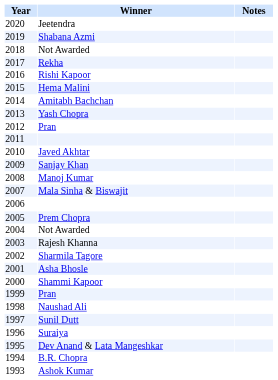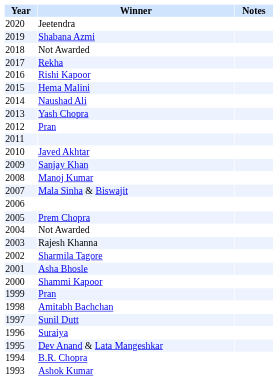(76, 101) Amitabh Bachchan -> (62, 101) Naushad Ali
(62, 307) Naushad Ali -> (76, 307) Amitabh Bachchan
